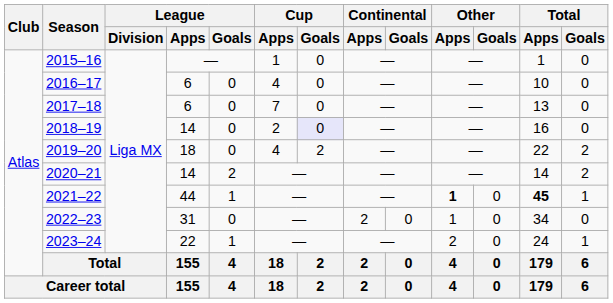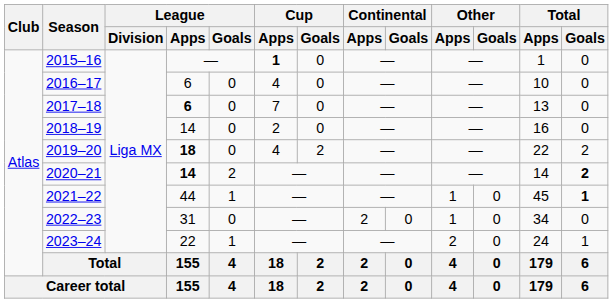(276, 60) normal -> (276, 60) bold
(188, 106) normal -> (188, 106) bold
(320, 128) lavender background -> (320, 128) no background
(188, 151) normal -> (188, 151) bold
(188, 173) normal -> (188, 173) bold
(585, 173) normal -> (585, 173) bold
(453, 196) bold -> (453, 196) normal
(541, 196) bold -> (541, 196) normal
(585, 196) normal -> (585, 196) bold
